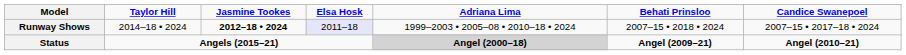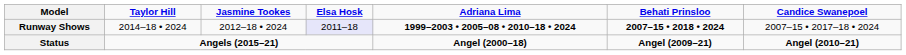(253, 27) bold -> (253, 27) normal
(490, 27) normal -> (490, 27) bold
(675, 27) normal -> (675, 27) bold
(490, 42) lightgrey background -> (490, 42) no background
